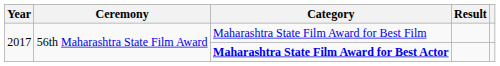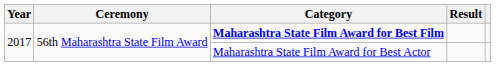(320, 33) normal -> (329, 33) bold
(331, 52) bold -> (322, 52) normal
